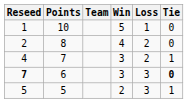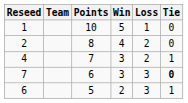columns swapped: (97, 12) <-> (63, 12)
(24, 75) bold -> (24, 75) normal
(24, 91) 5 -> (24, 91) 6
